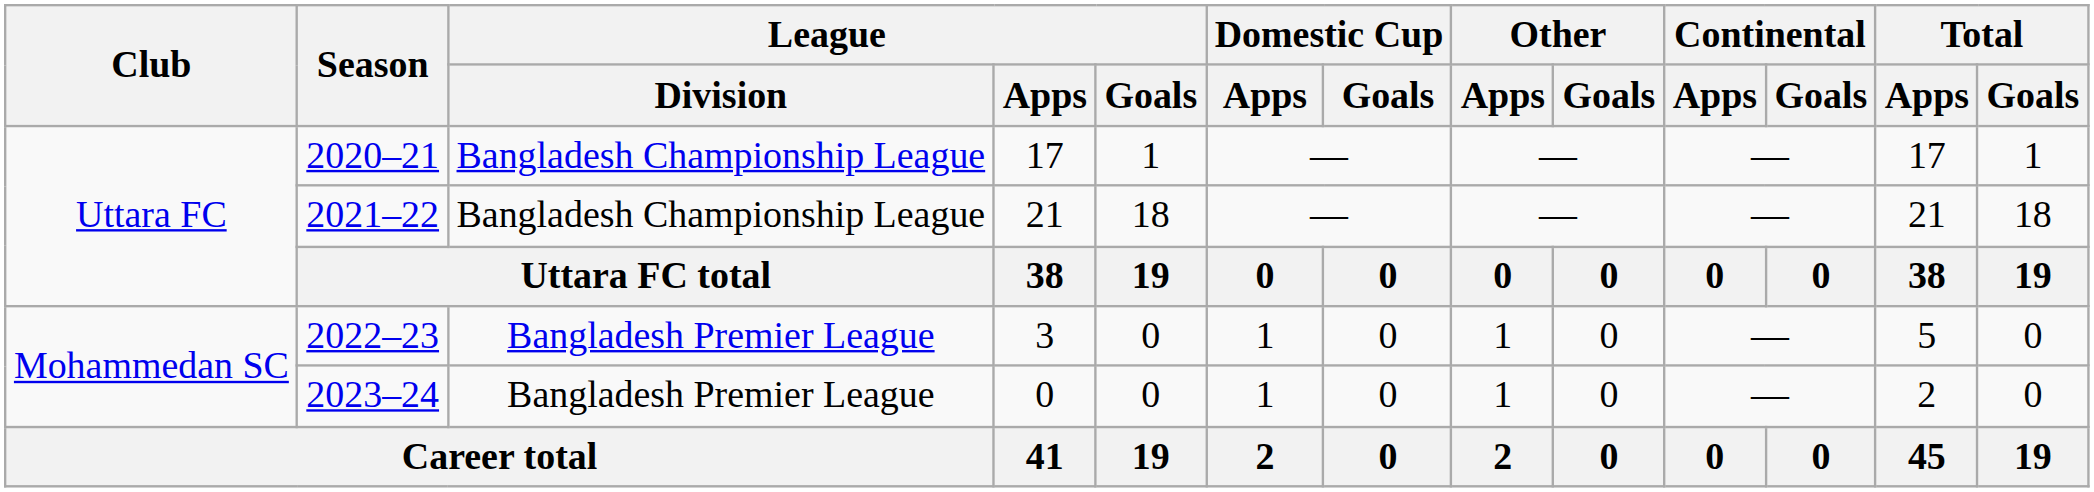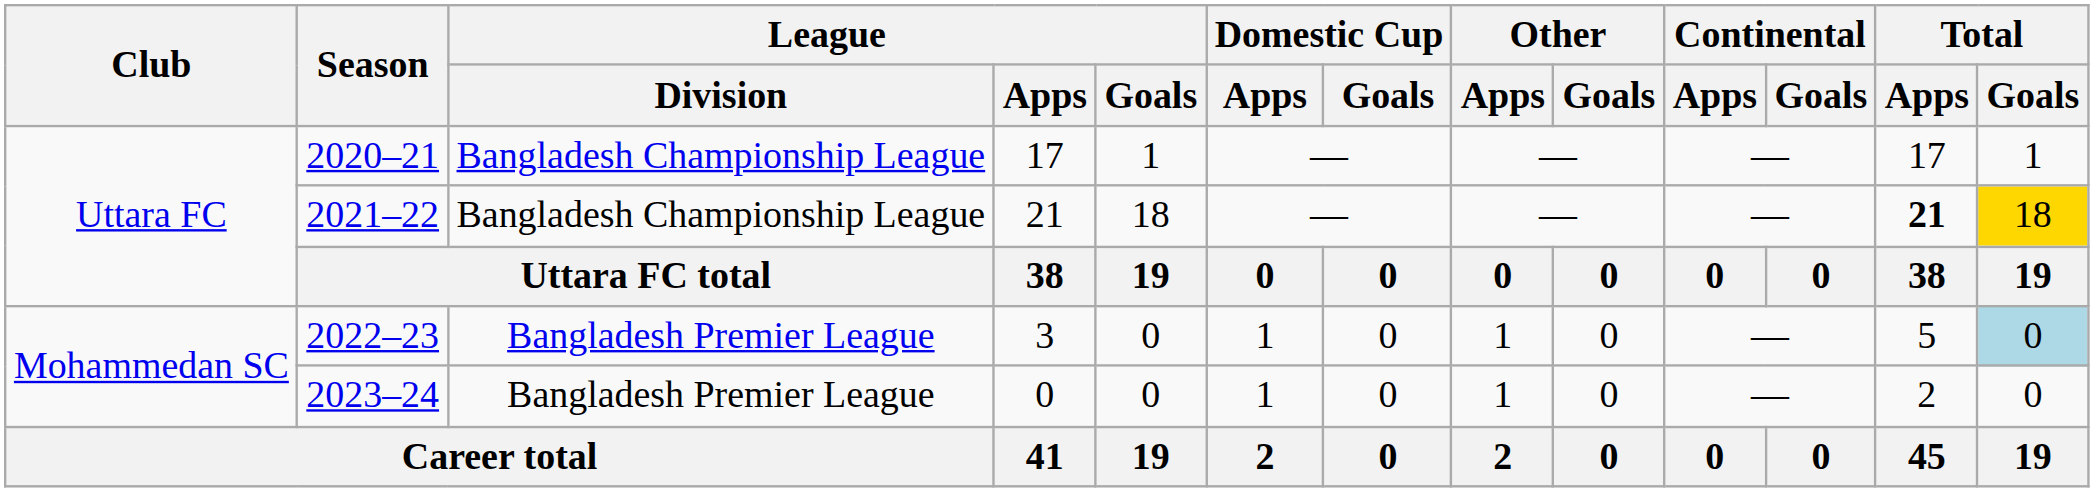(1927, 214) normal -> (1927, 214) bold
(2033, 214) no background -> (2033, 214) gold background
(2033, 335) no background -> (2033, 335) lightblue background
